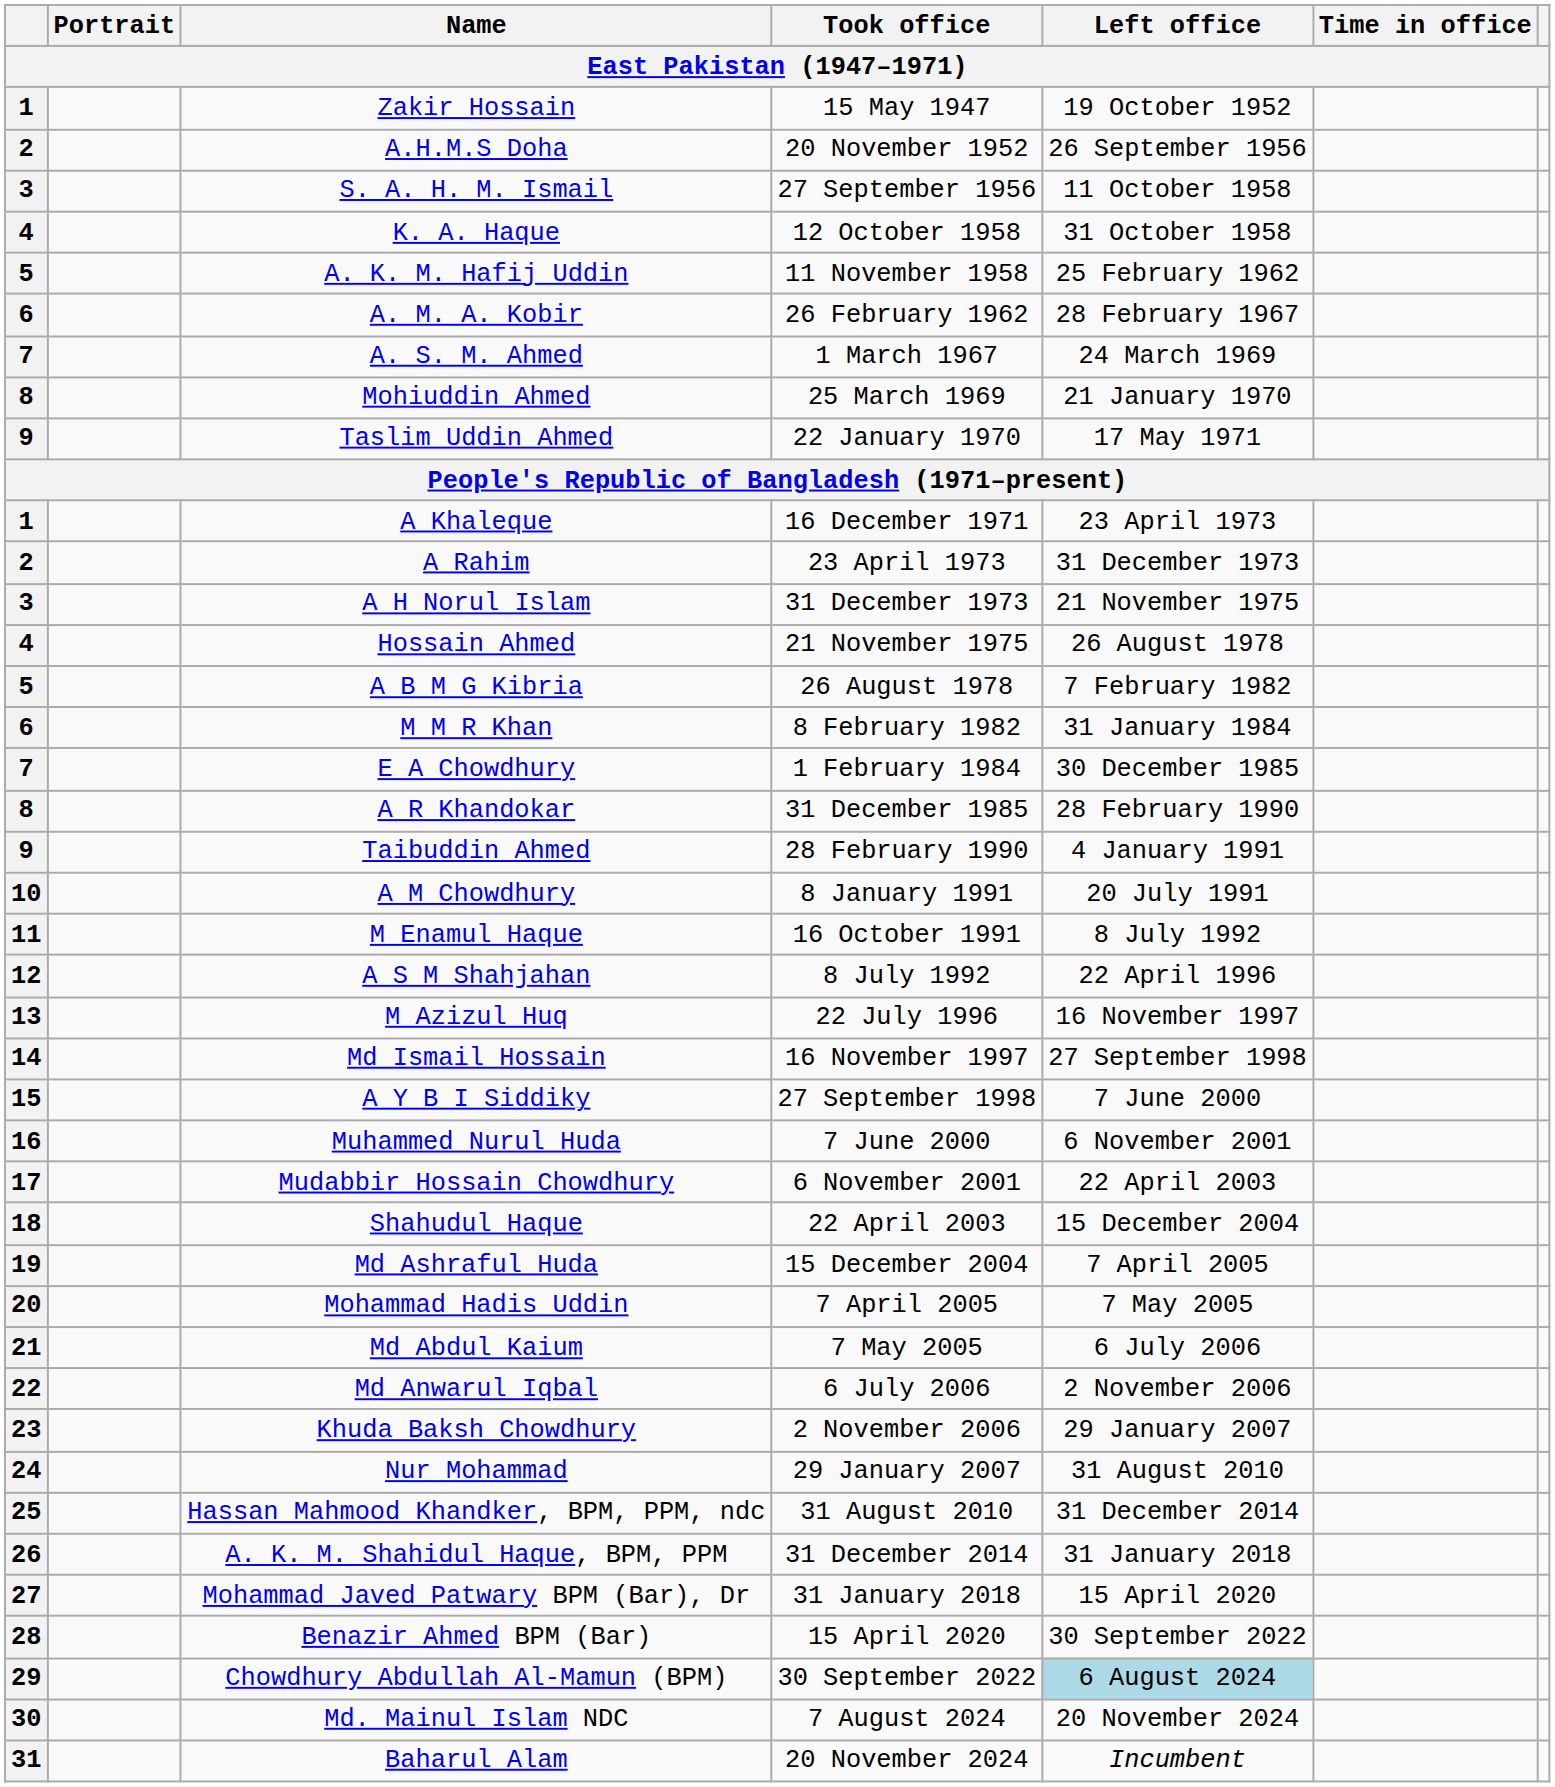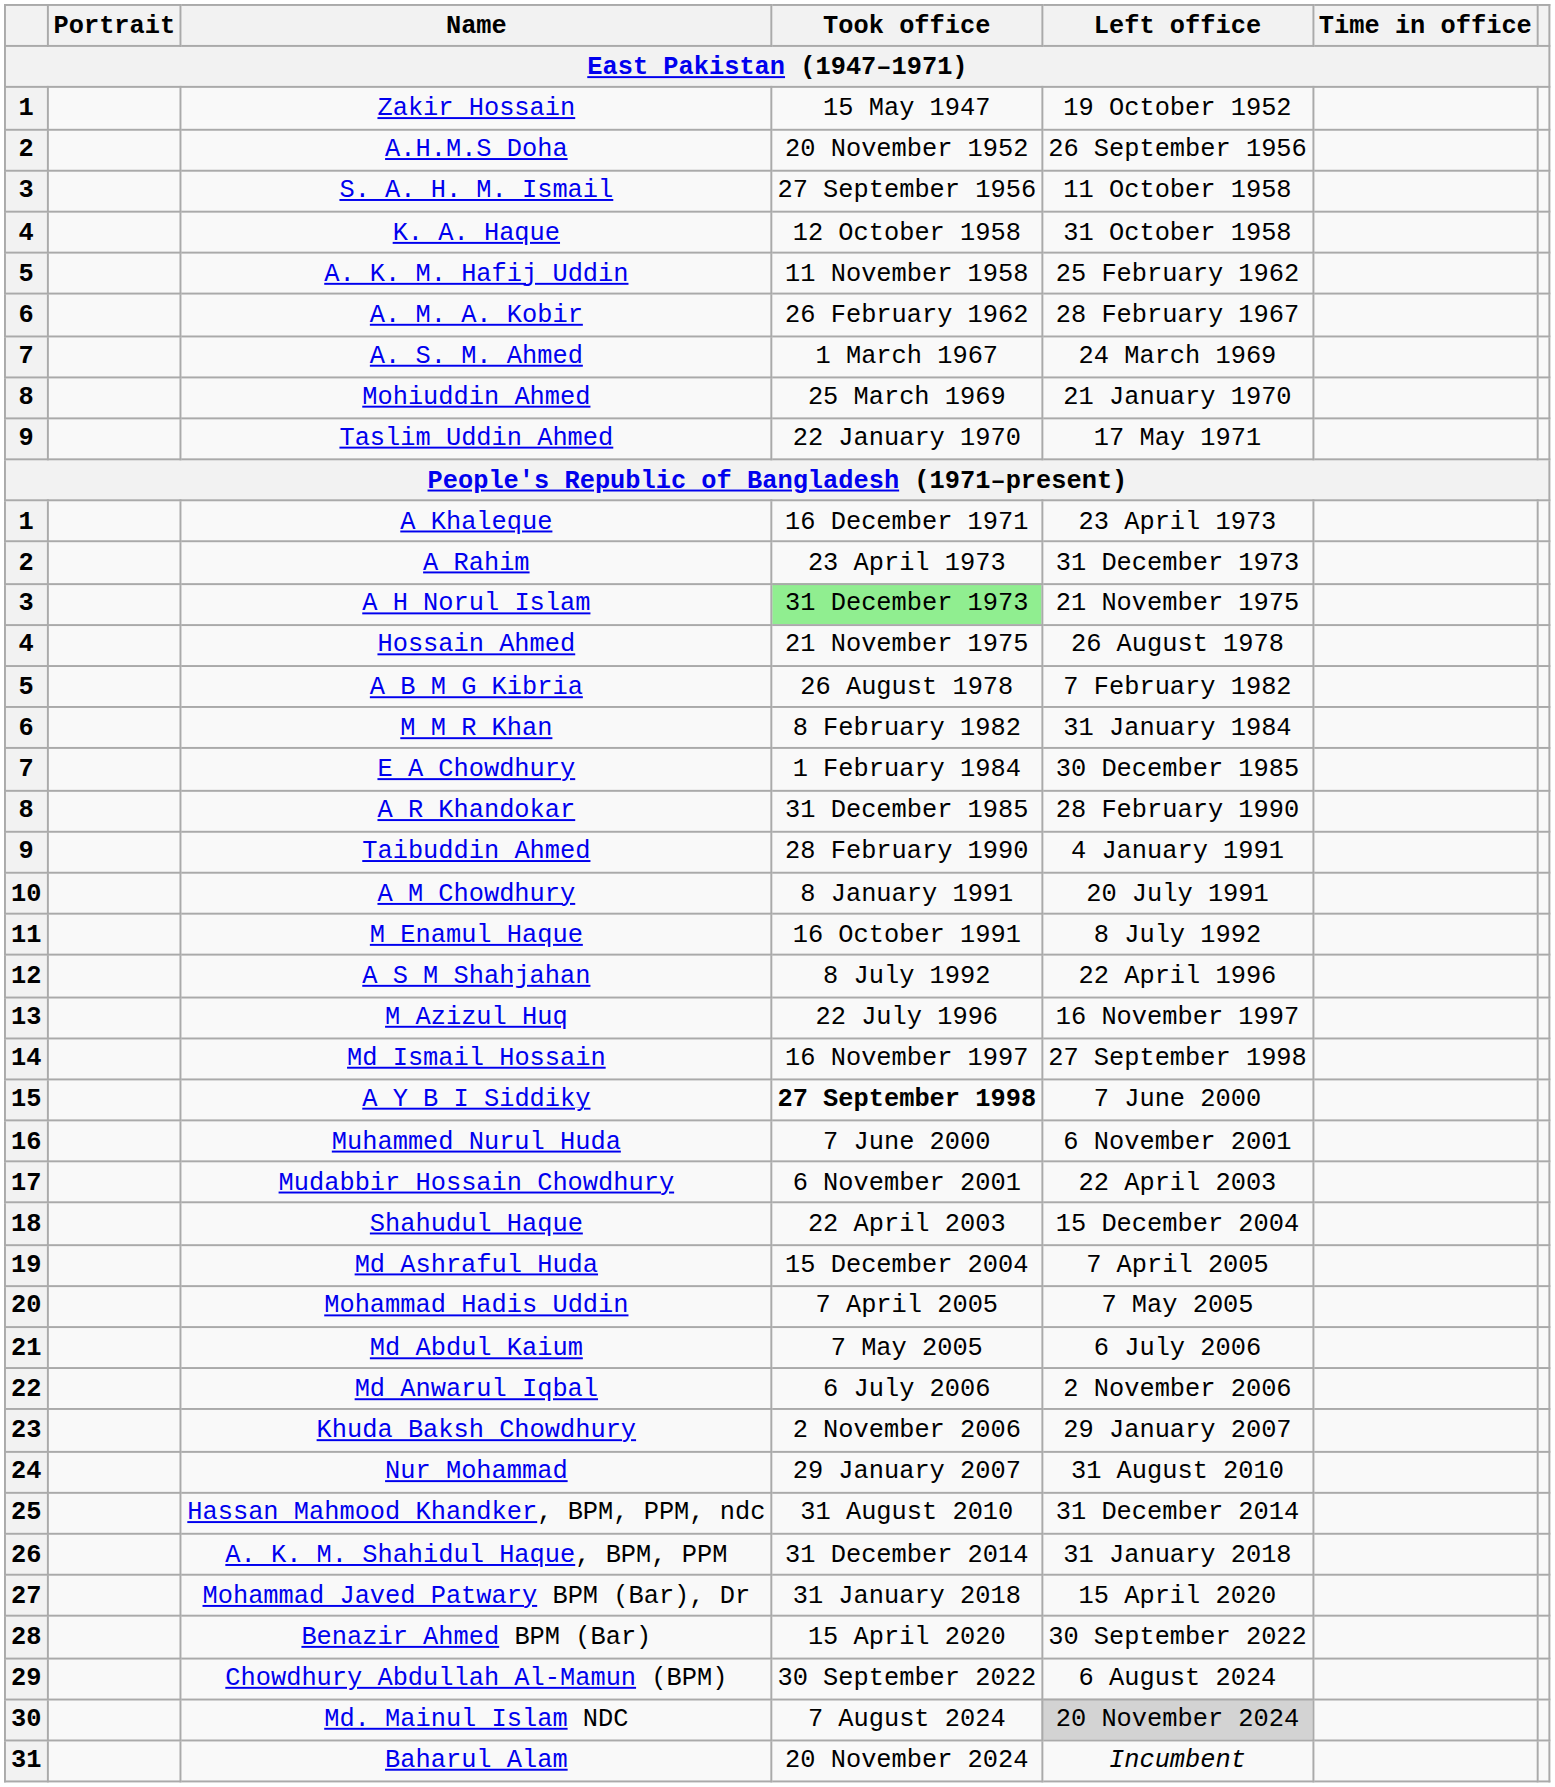(907, 604) no background -> (907, 604) lightgreen background
(907, 1100) normal -> (907, 1100) bold
(1177, 1678) lightblue background -> (1177, 1678) no background
(1177, 1720) no background -> (1177, 1720) lightgrey background
